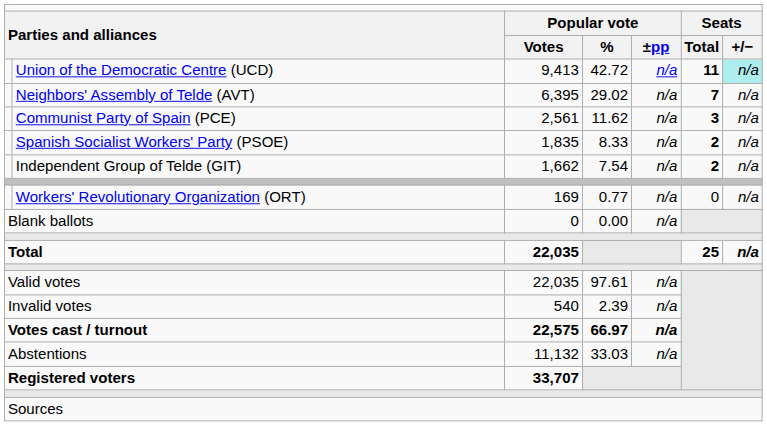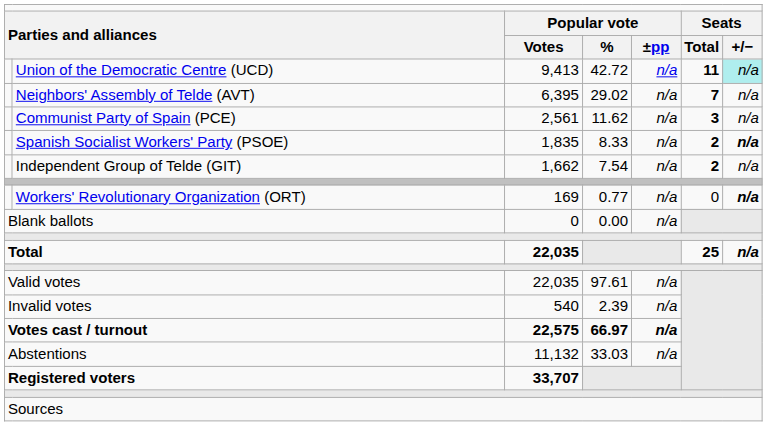(748, 142) normal -> (748, 142) bold
(748, 197) normal -> (748, 197) bold
